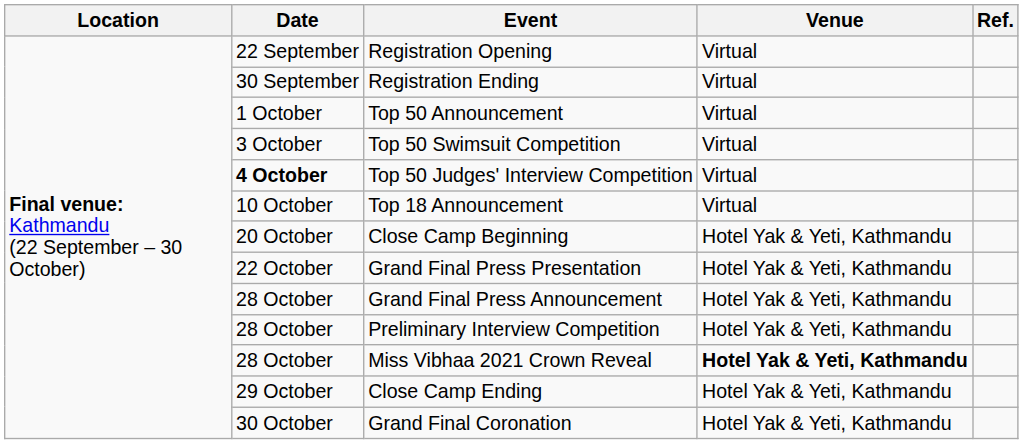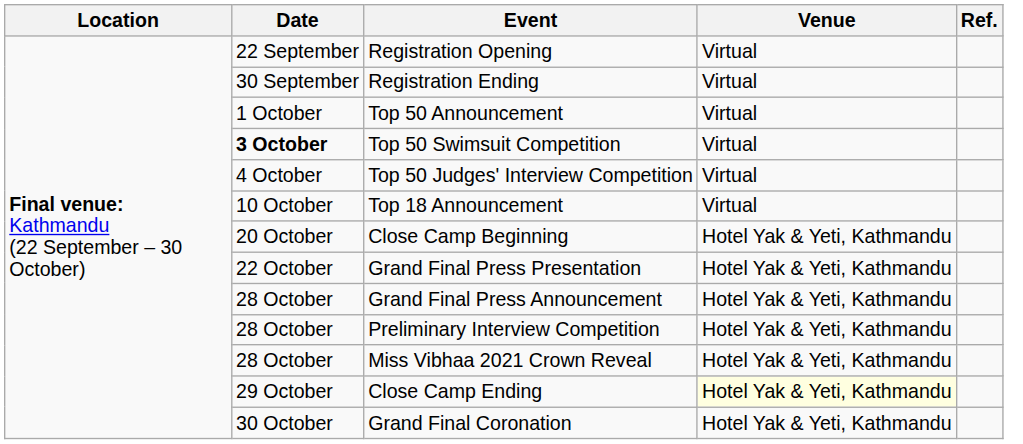(279, 144) normal -> (282, 144) bold
(282, 175) bold -> (279, 175) normal
(835, 361) bold -> (827, 361) normal
(827, 392) no background -> (827, 392) lightyellow background
